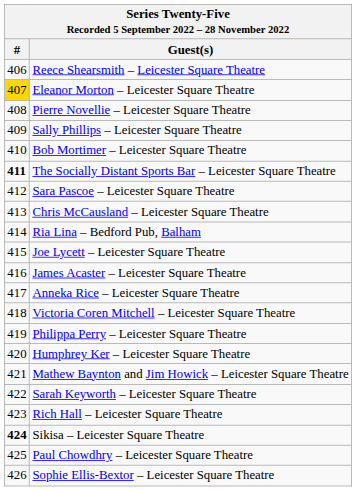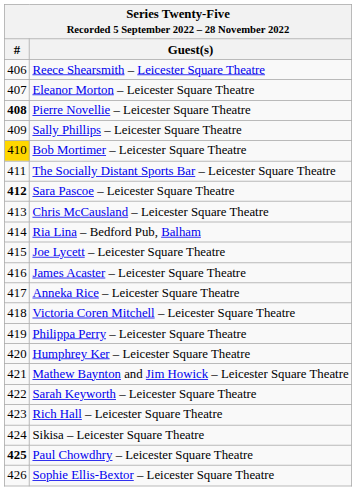(17, 89) gold background -> (17, 89) no background
(17, 110) normal -> (17, 110) bold
(17, 150) no background -> (17, 150) gold background
(17, 171) bold -> (17, 171) normal
(17, 191) normal -> (17, 191) bold
(17, 435) bold -> (17, 435) normal
(17, 455) normal -> (17, 455) bold
